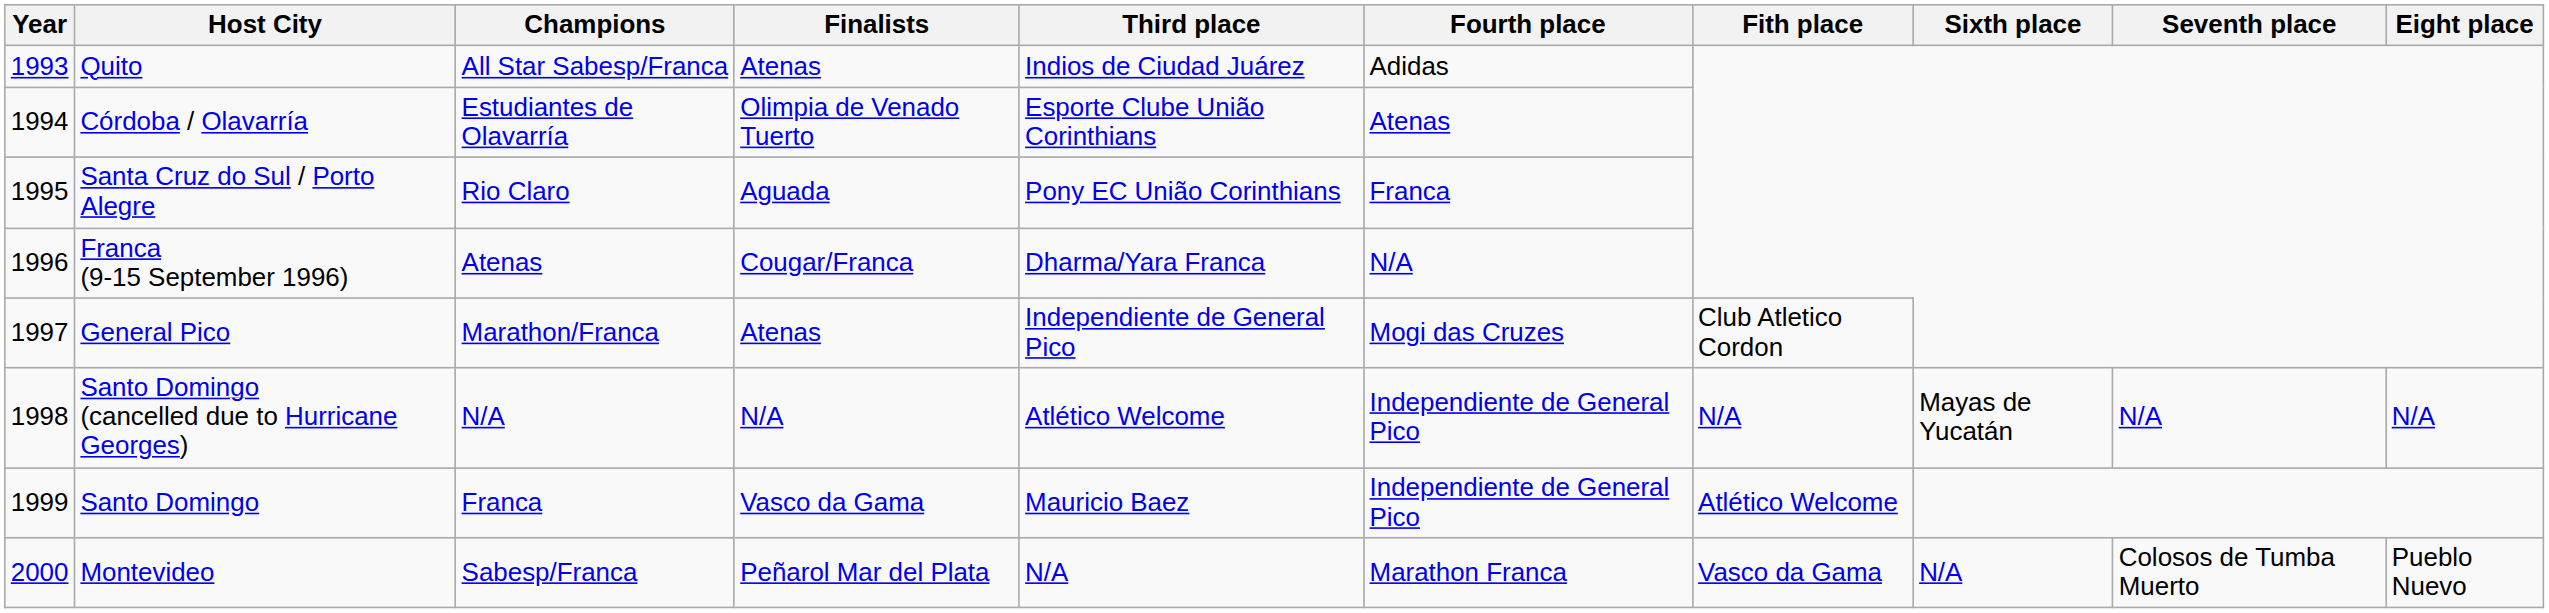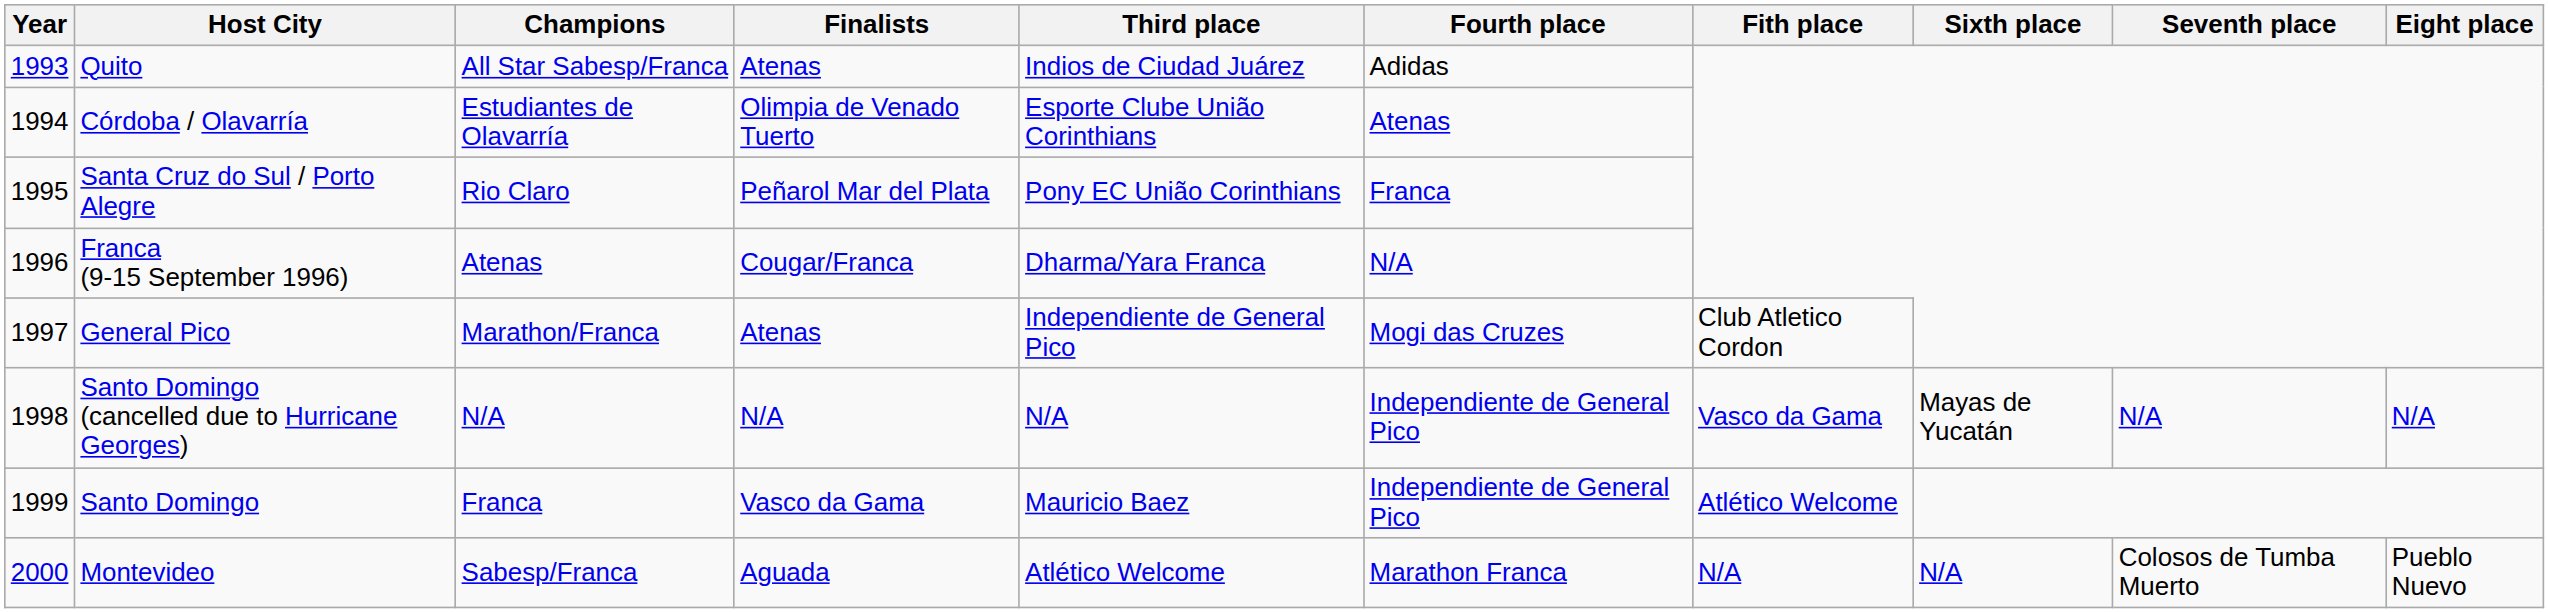(785, 192) Aguada -> (865, 192) Peñarol Mar del Plata
(1125, 417) Atlético Welcome -> (1047, 417) N/A
(1720, 417) N/A -> (1790, 417) Vasco da Gama
(865, 572) Peñarol Mar del Plata -> (785, 572) Aguada
(1047, 572) N/A -> (1125, 572) Atlético Welcome
(1790, 572) Vasco da Gama -> (1720, 572) N/A
